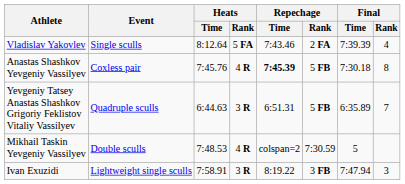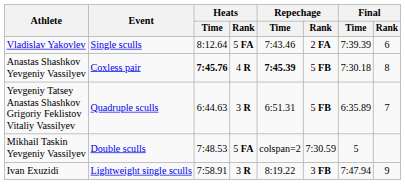(386, 45) 4 -> (387, 45) 6
(212, 68) normal -> (212, 68) bold
(243, 148) 4 R -> (243, 148) 5 FA
(386, 171) 3 -> (387, 171) 9
